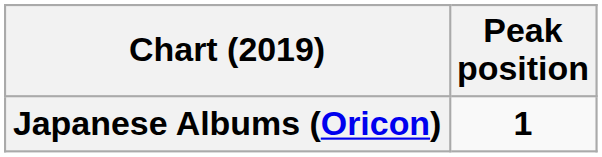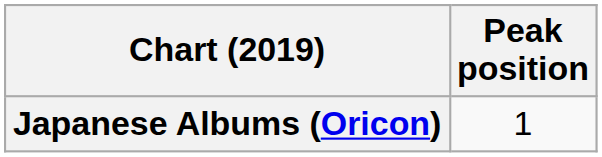(523, 123) bold -> (523, 123) normal
